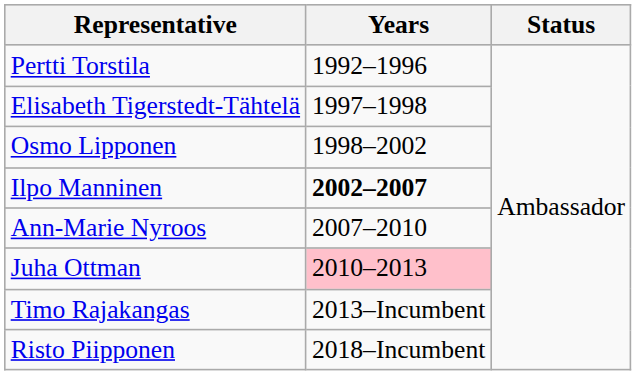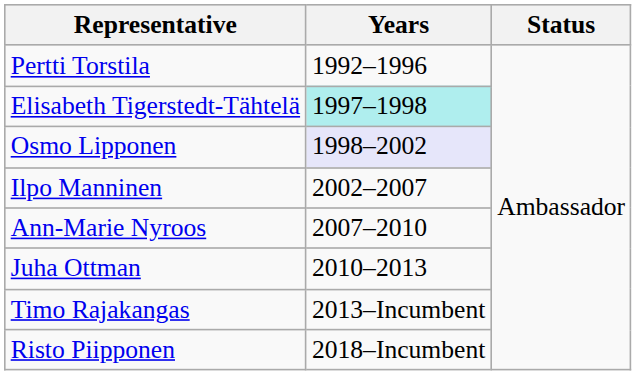(369, 106) no background -> (369, 106) paleturquoise background
(369, 146) no background -> (369, 146) lavender background
(369, 187) bold -> (369, 187) normal
(369, 268) pink background -> (369, 268) no background
